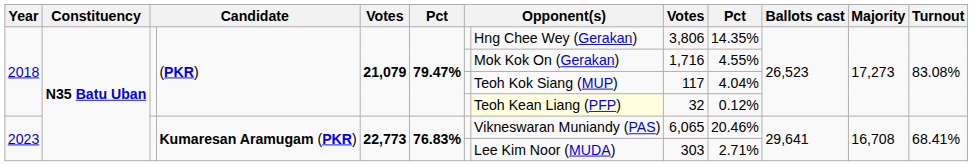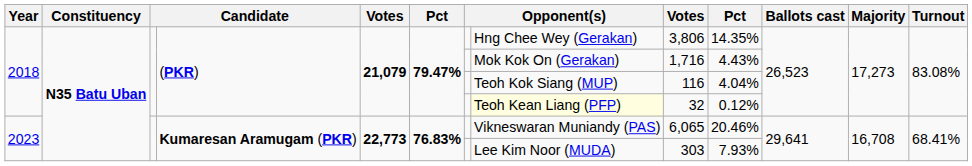(739, 60) 4.55% -> (739, 60) 4.43%
(693, 83) 117 -> (693, 83) 116
(739, 150) 2.71% -> (739, 150) 7.93%
